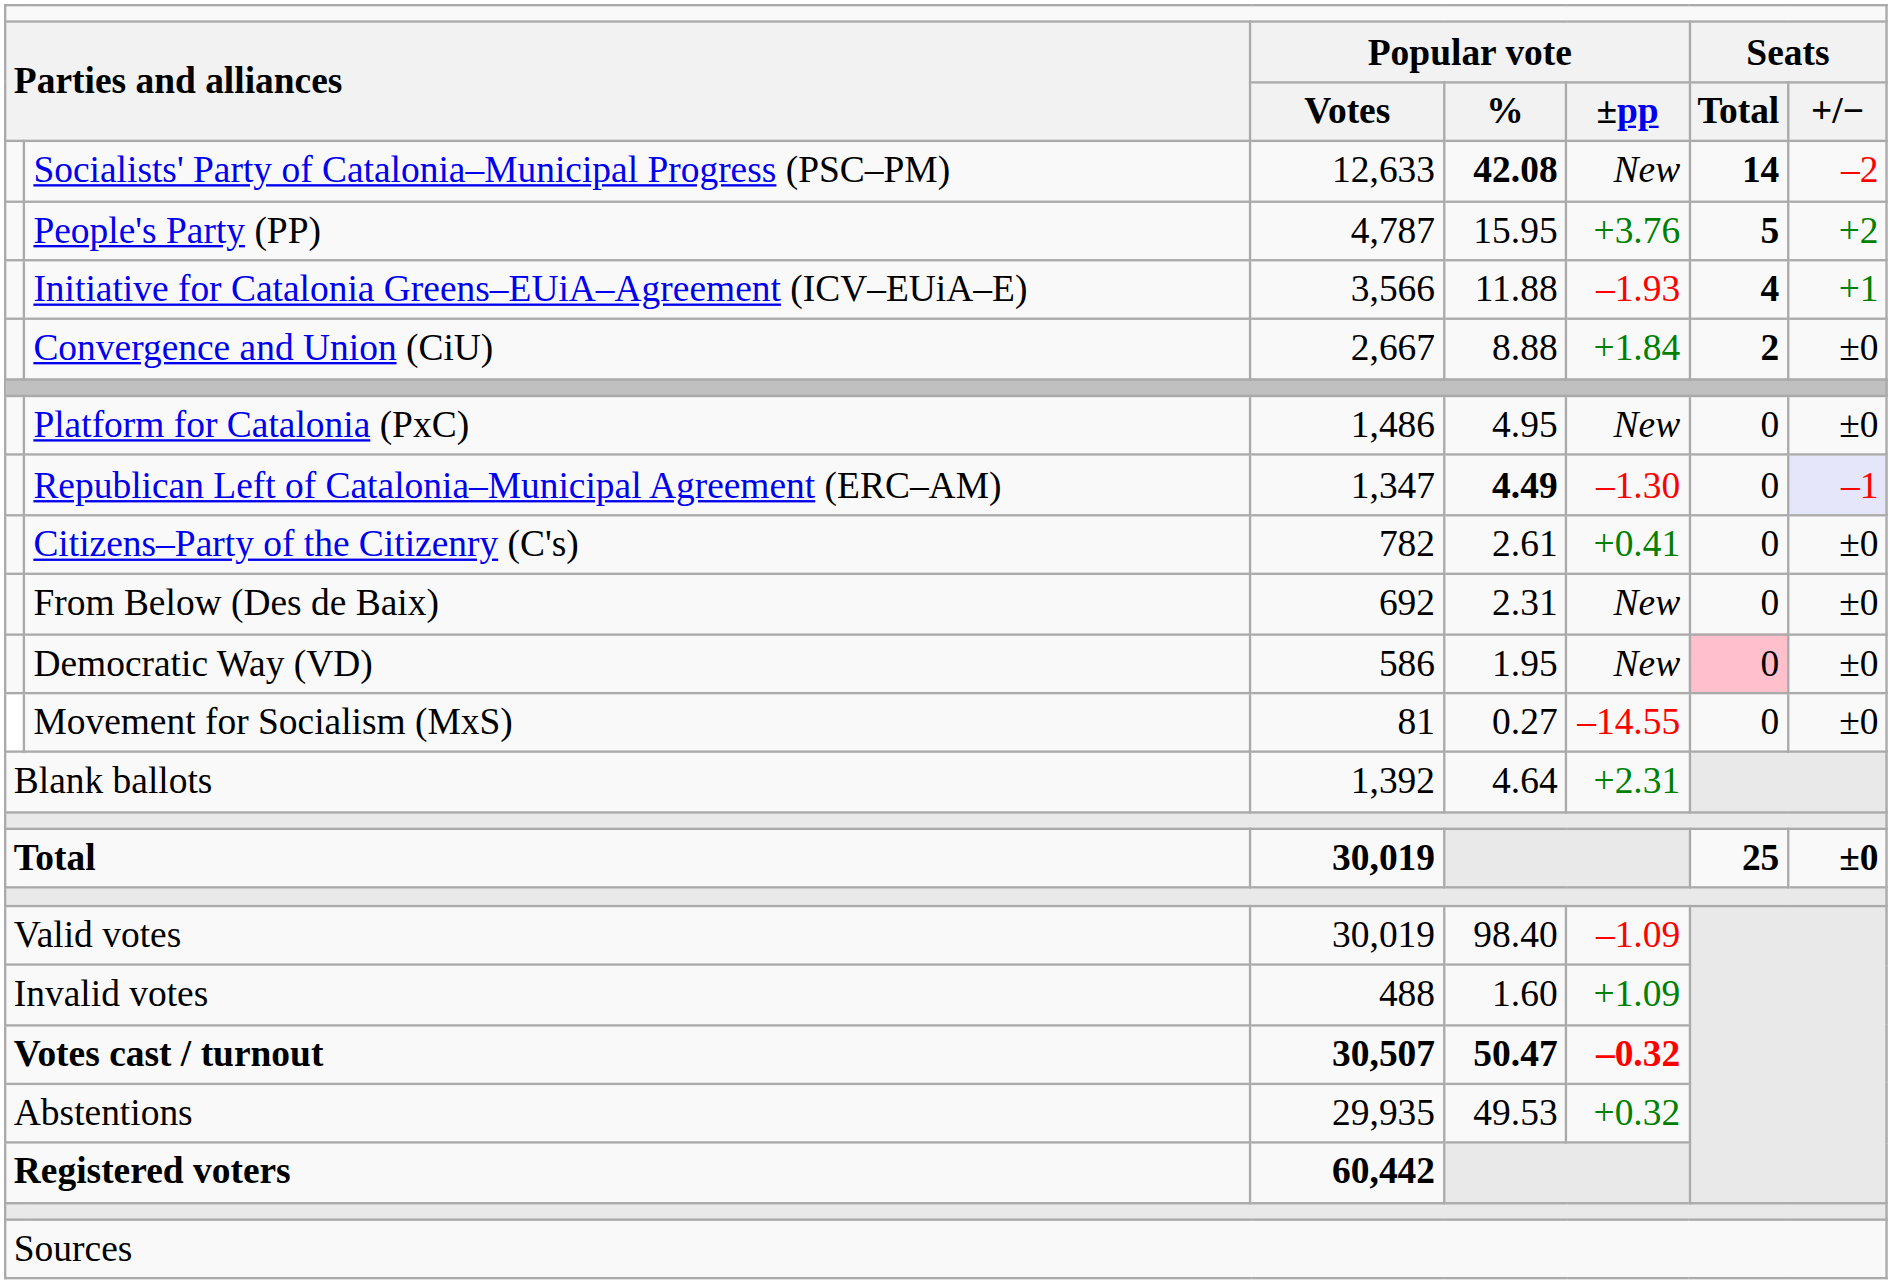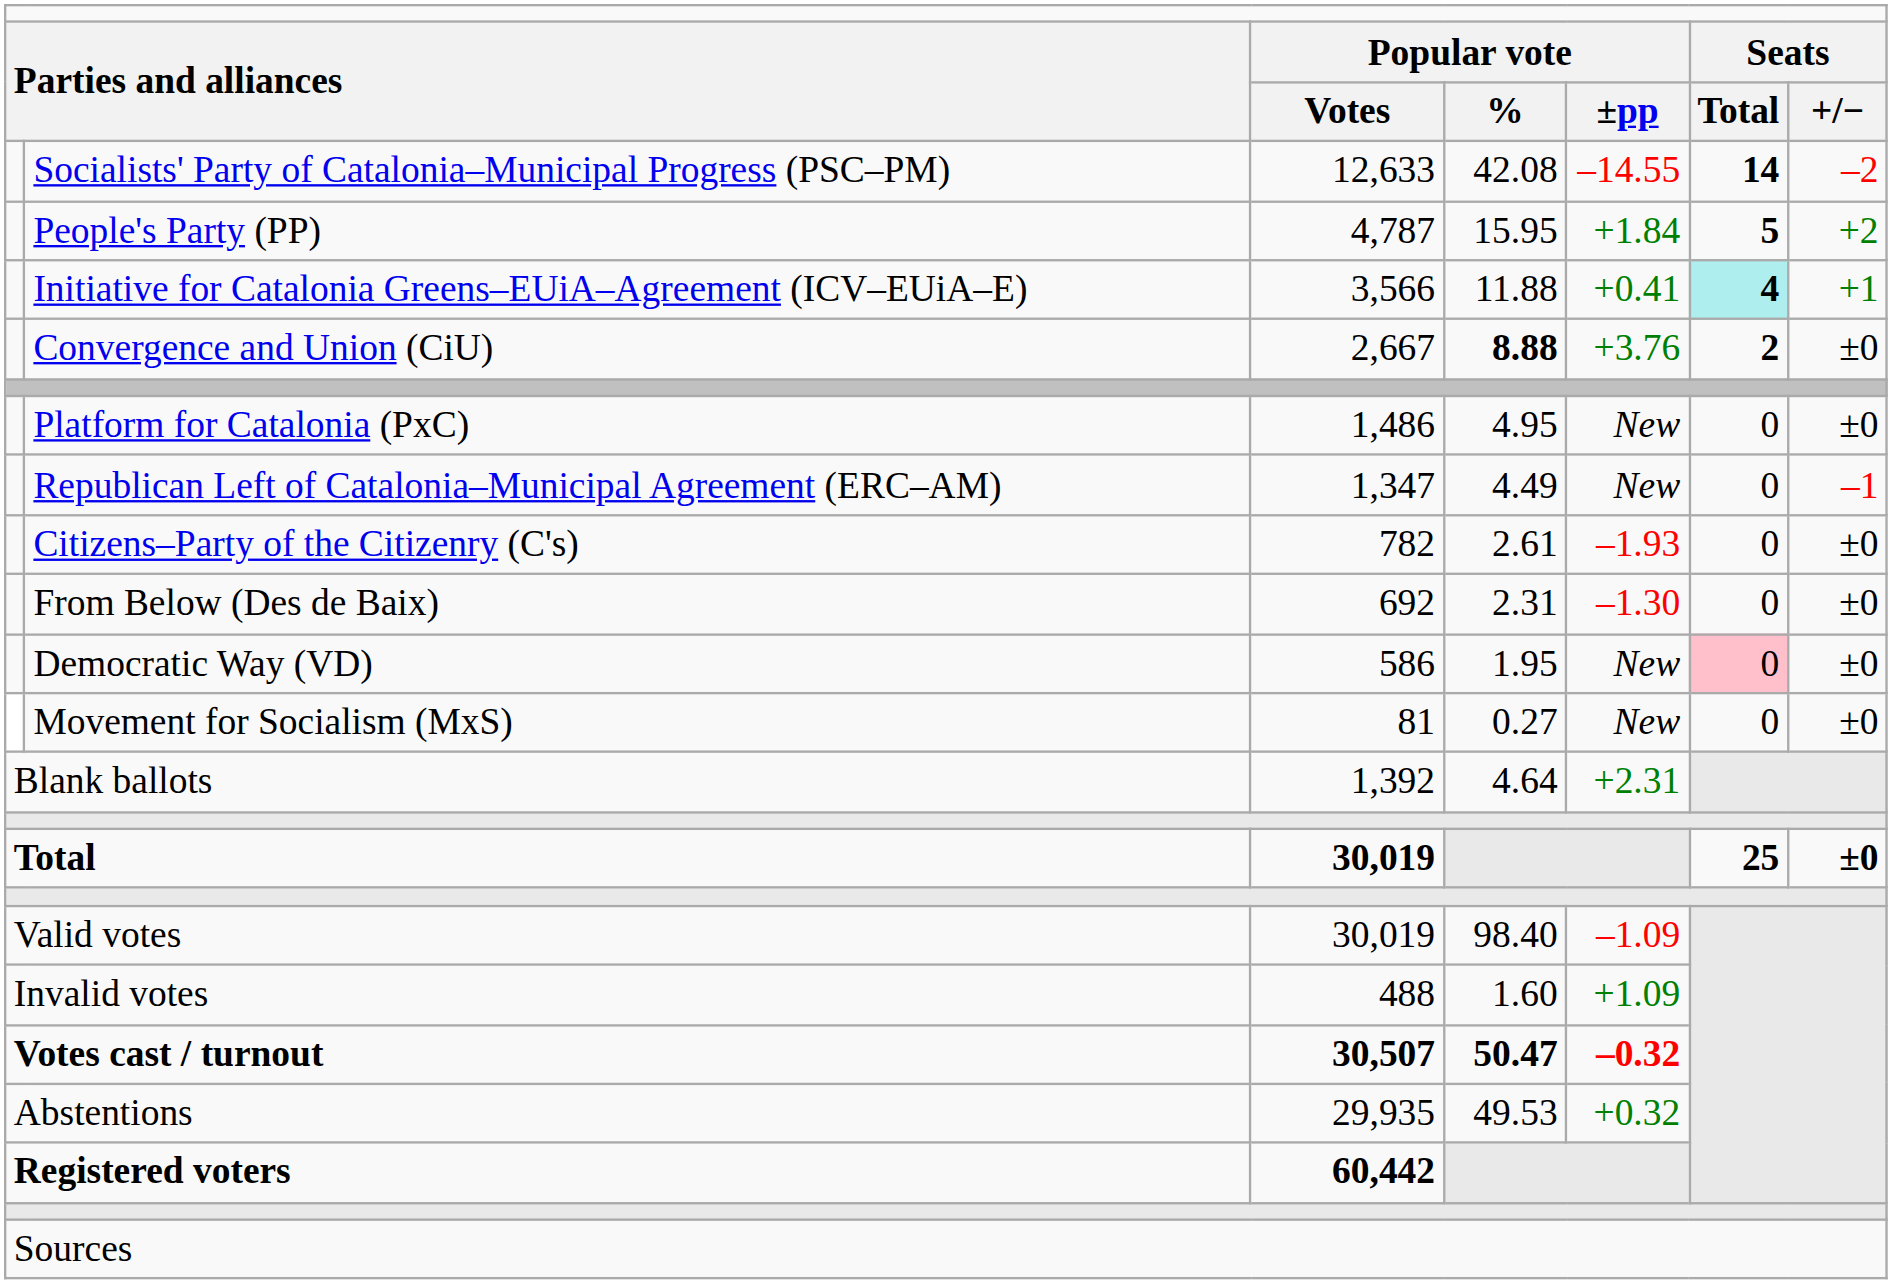(1515, 170) bold -> (1515, 170) normal
(1647, 170) New -> (1629, 170) –14.55
(1637, 229) +3.76 -> (1637, 229) +1.84
(1638, 288) –1.93 -> (1637, 288) +0.41
(1770, 288) no background -> (1770, 288) paleturquoise background
(1525, 348) normal -> (1525, 348) bold
(1637, 348) +1.84 -> (1637, 348) +3.76
(1525, 484) bold -> (1525, 484) normal
(1638, 484) –1.30 -> (1647, 484) New
(1860, 484) lavender background -> (1860, 484) no background
(1637, 543) +0.41 -> (1638, 543) –1.93
(1647, 603) New -> (1638, 603) –1.30
(1629, 721) –14.55 -> (1647, 721) New
